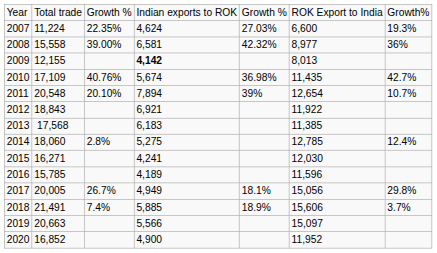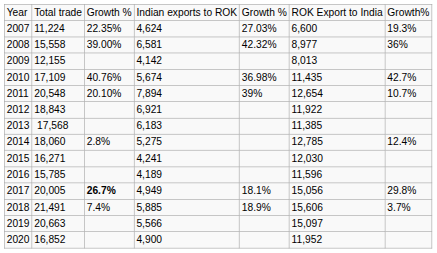(149, 61) bold -> (149, 61) normal
(101, 191) normal -> (101, 191) bold
